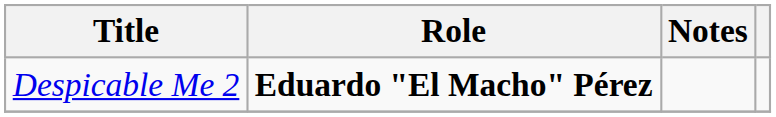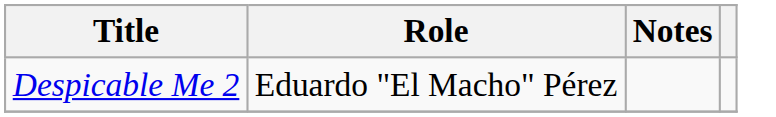(454, 84) bold -> (436, 84) normal
